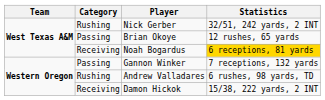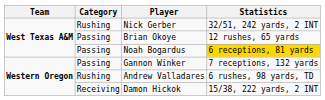(98, 50) Receiving -> (94, 50) Passing
